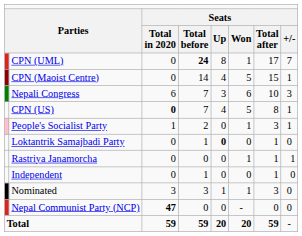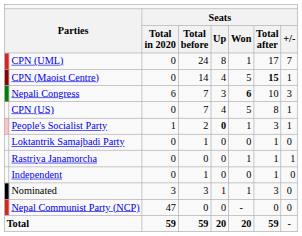(203, 61) bold -> (203, 61) normal
(273, 77) normal -> (273, 77) bold
(249, 93) normal -> (249, 93) bold
(173, 110) bold -> (173, 110) normal
(224, 126) normal -> (224, 126) bold
(224, 142) bold -> (224, 142) normal
(171, 207) bold -> (171, 207) normal
